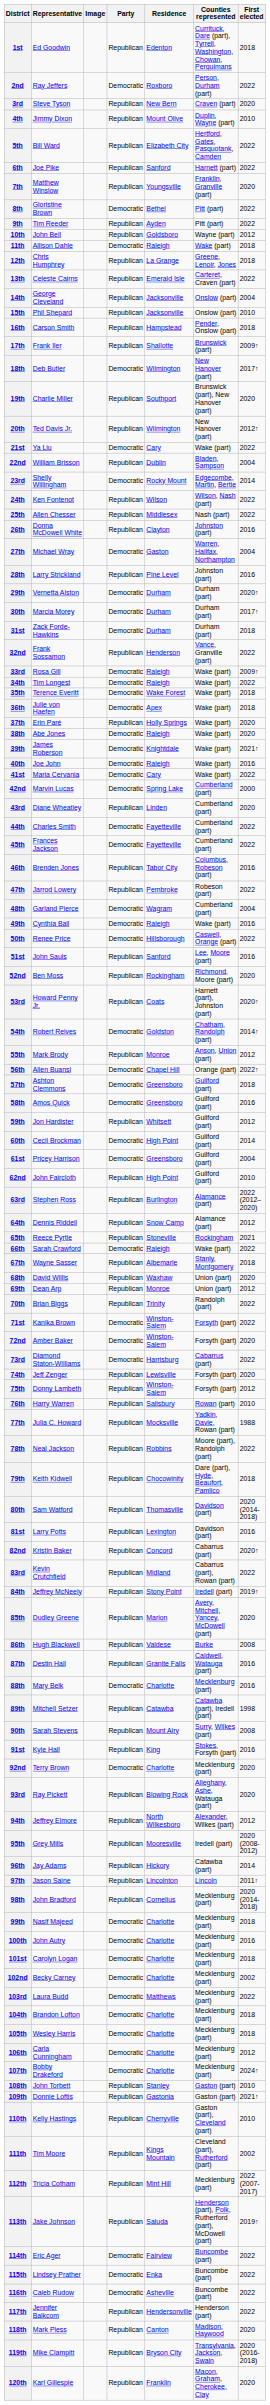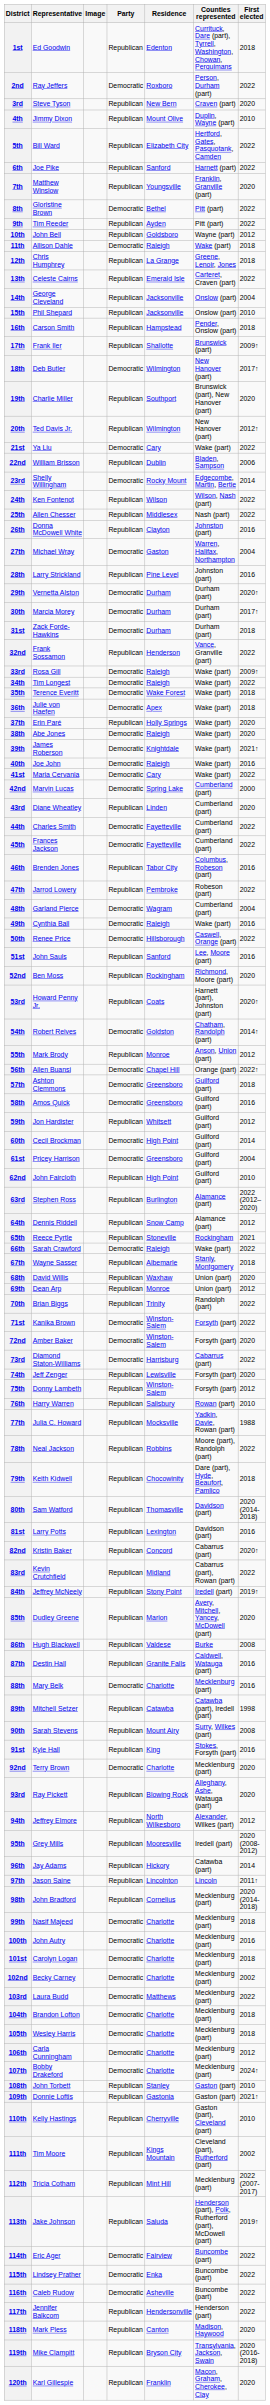(247, 462) 2004 -> (247, 462) 2006
